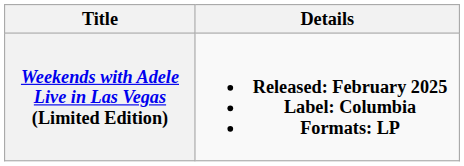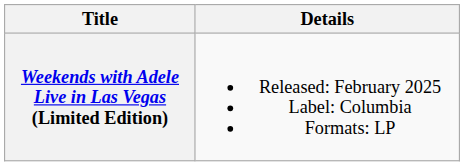(327, 107) bold -> (327, 107) normal
